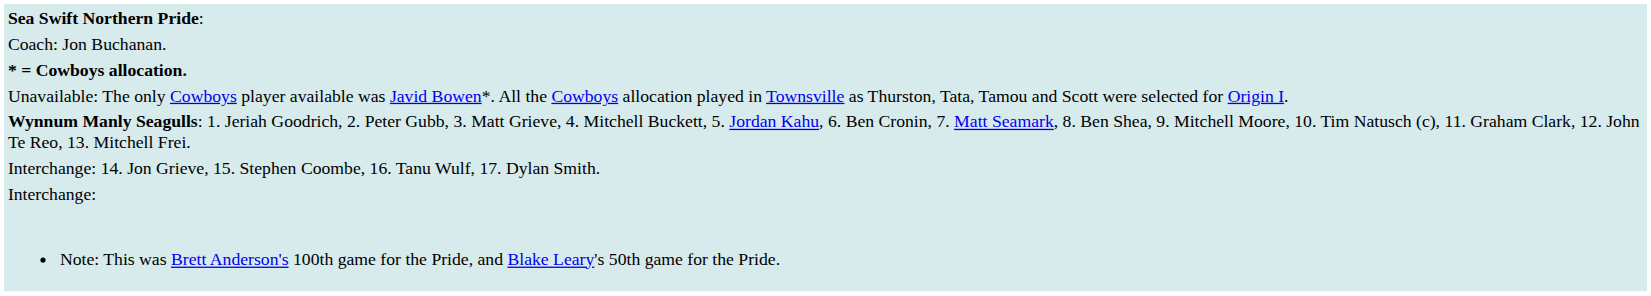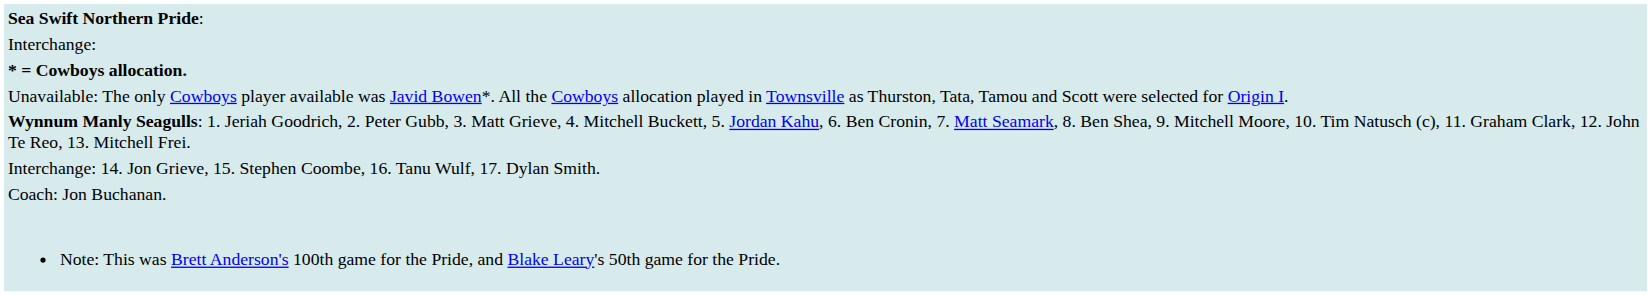(87, 44) Coach: Jon Buchanan. -> (52, 44) Interchange:
(52, 194) Interchange: -> (87, 194) Coach: Jon Buchanan.
